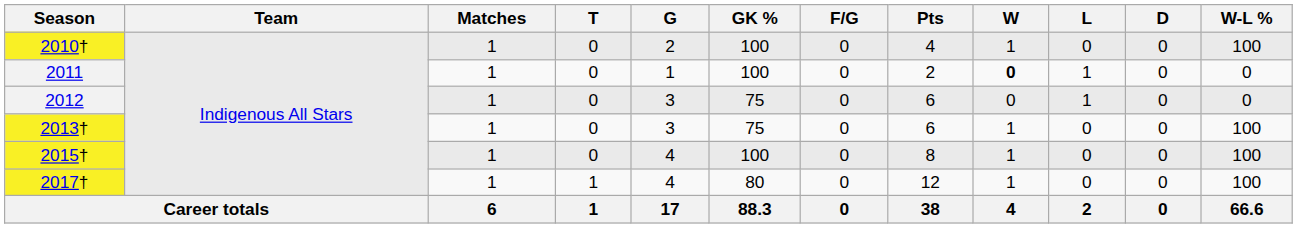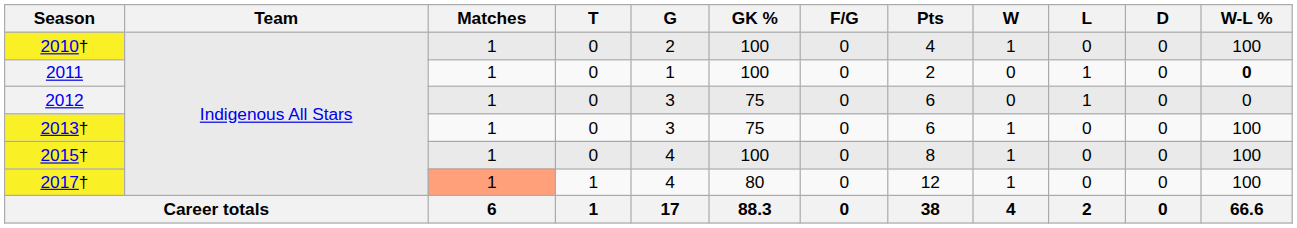(1011, 73) bold -> (1011, 73) normal
(1247, 73) normal -> (1247, 73) bold
(492, 182) no background -> (492, 182) lightsalmon background
